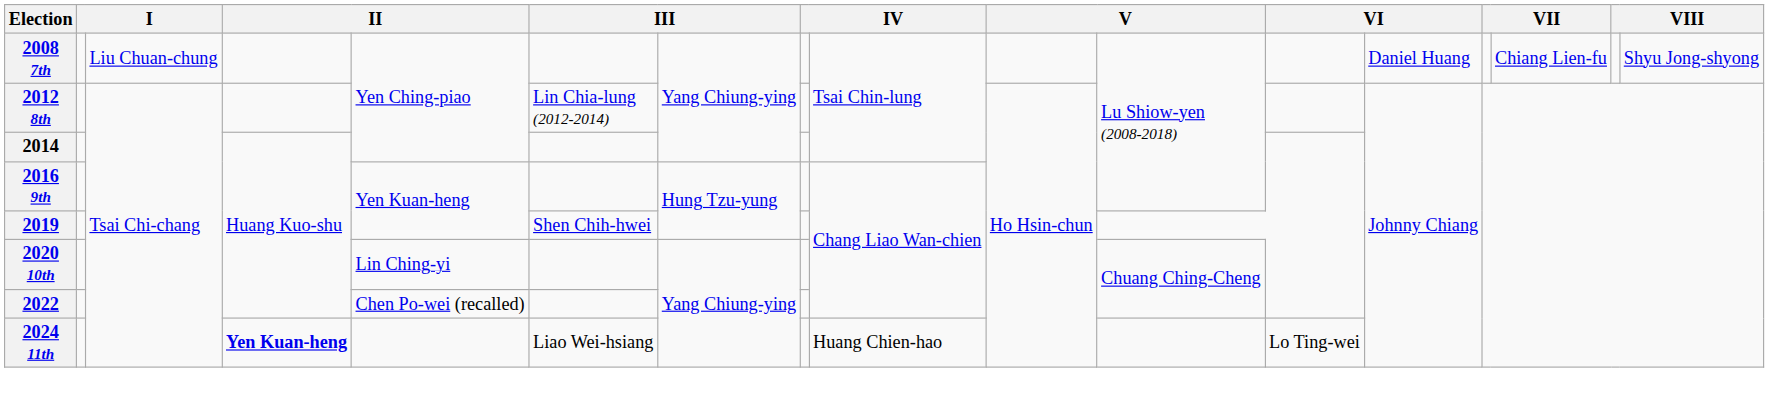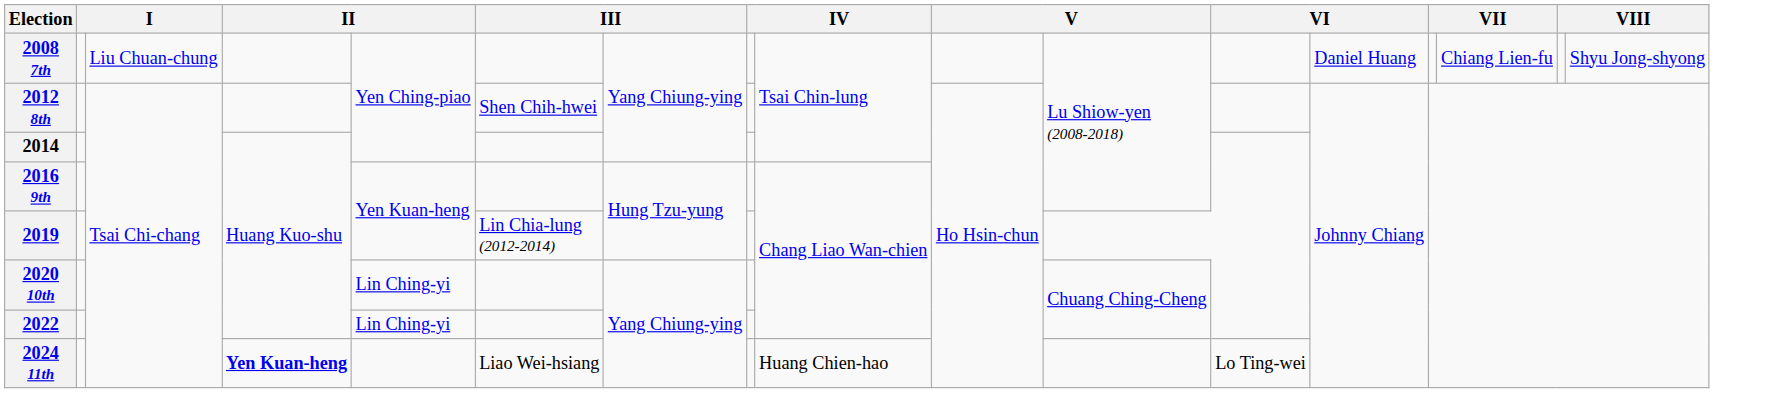(585, 107) Lin Chia-lung (2012-2014) -> (538, 107) Shen Chih-hwei
(592, 225) Shen Chih-hwei -> (531, 235) Lin Chia-lung (2012-2014)
(440, 303) Chen Po-wei (recalled) -> (403, 324) Lin Ching-yi
